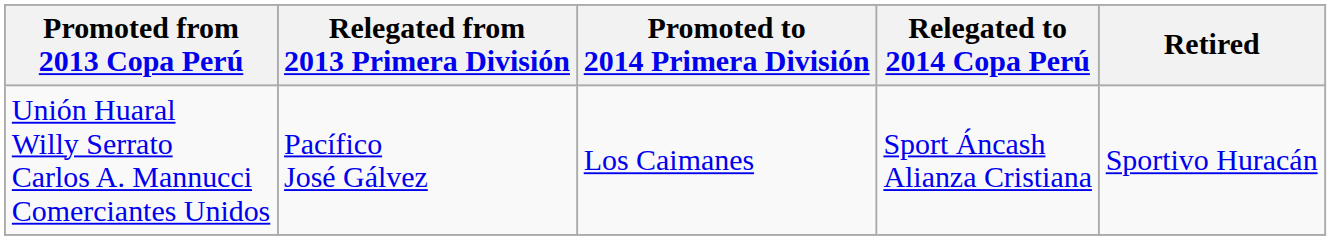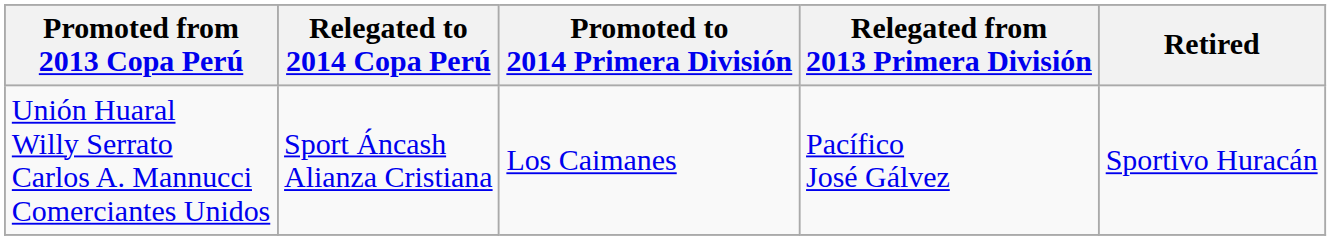columns swapped: (427, 45) <-> (988, 45)
